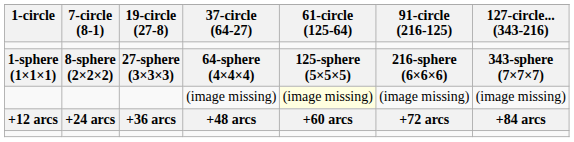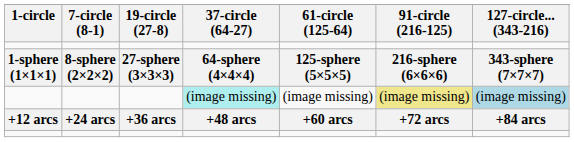(231, 97) no background -> (231, 97) paleturquoise background
(328, 97) lightyellow background -> (328, 97) no background
(424, 97) no background -> (424, 97) khaki background
(521, 97) no background -> (521, 97) lightblue background
